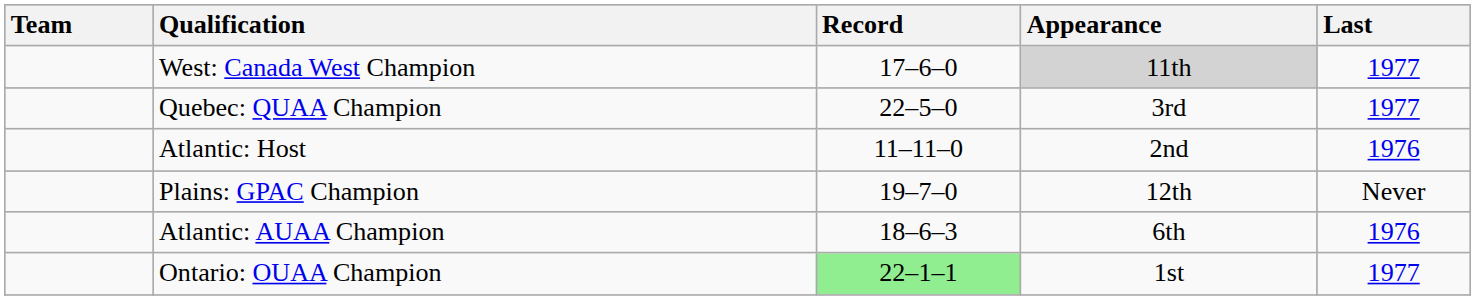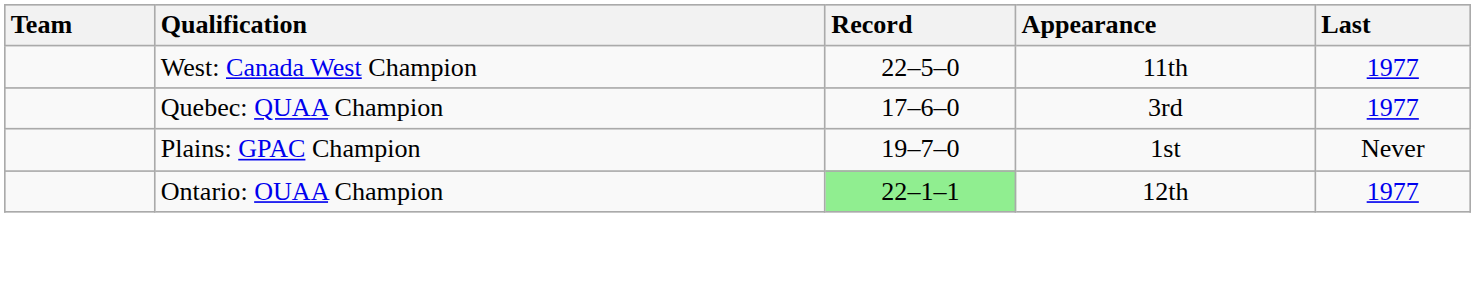(918, 66) 17–6–0 -> (920, 66) 22–5–0
(1169, 66) lightgrey background -> (1165, 66) no background
(918, 107) 22–5–0 -> (920, 107) 17–6–0
- row: (233, 149)
(1169, 190) 12th -> (1165, 149) 1st
- row: (302, 231)
(1169, 273) 1st -> (1165, 190) 12th
